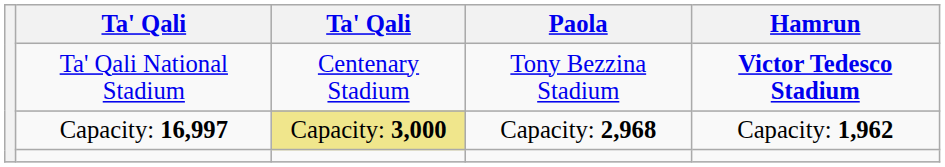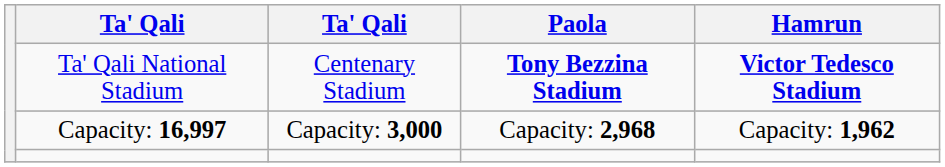(578, 76) normal -> (577, 76) bold
(369, 129) khaki background -> (364, 129) no background
